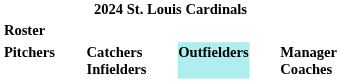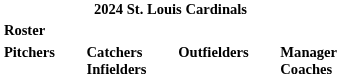(213, 51) paleturquoise background -> (213, 51) no background
